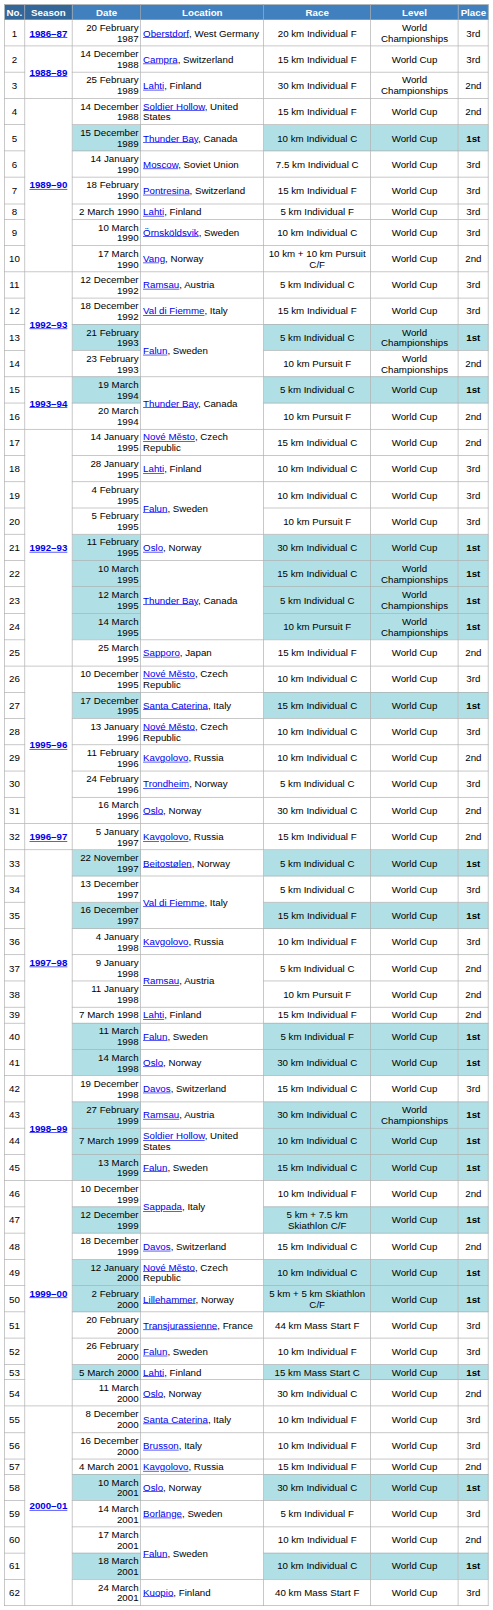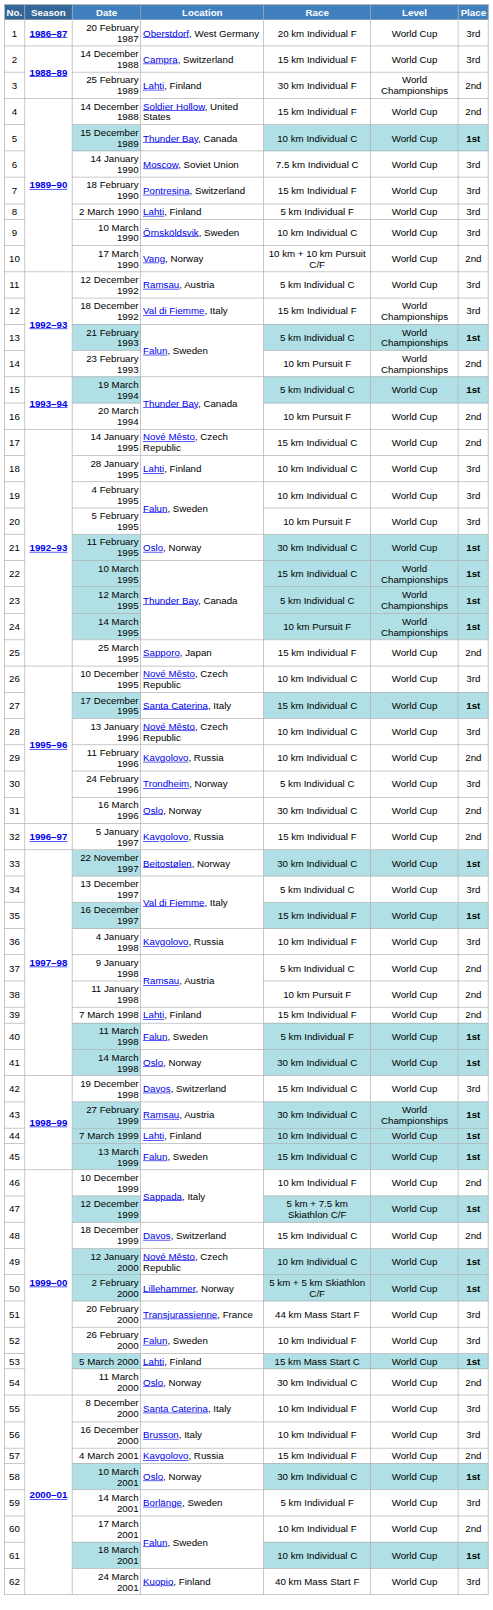(415, 33) World Championships -> (415, 33) World Cup
(415, 311) World Cup -> (415, 311) World Championships
(317, 863) 5 km Individual C -> (317, 863) 30 km Individual C
(191, 1141) Soldier Hollow, United States -> (172, 1136) Lahti, Finland
